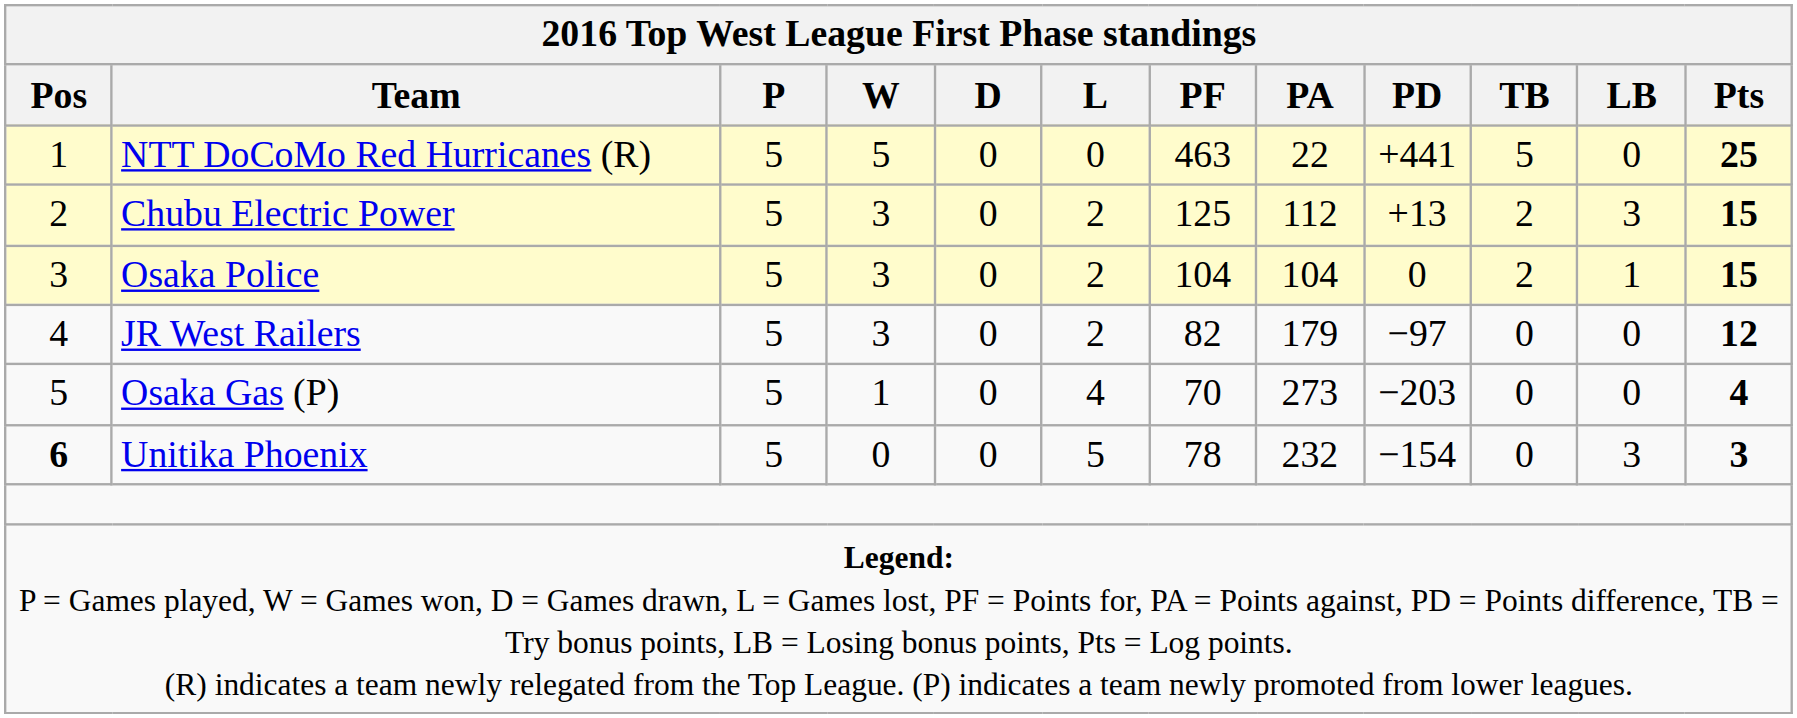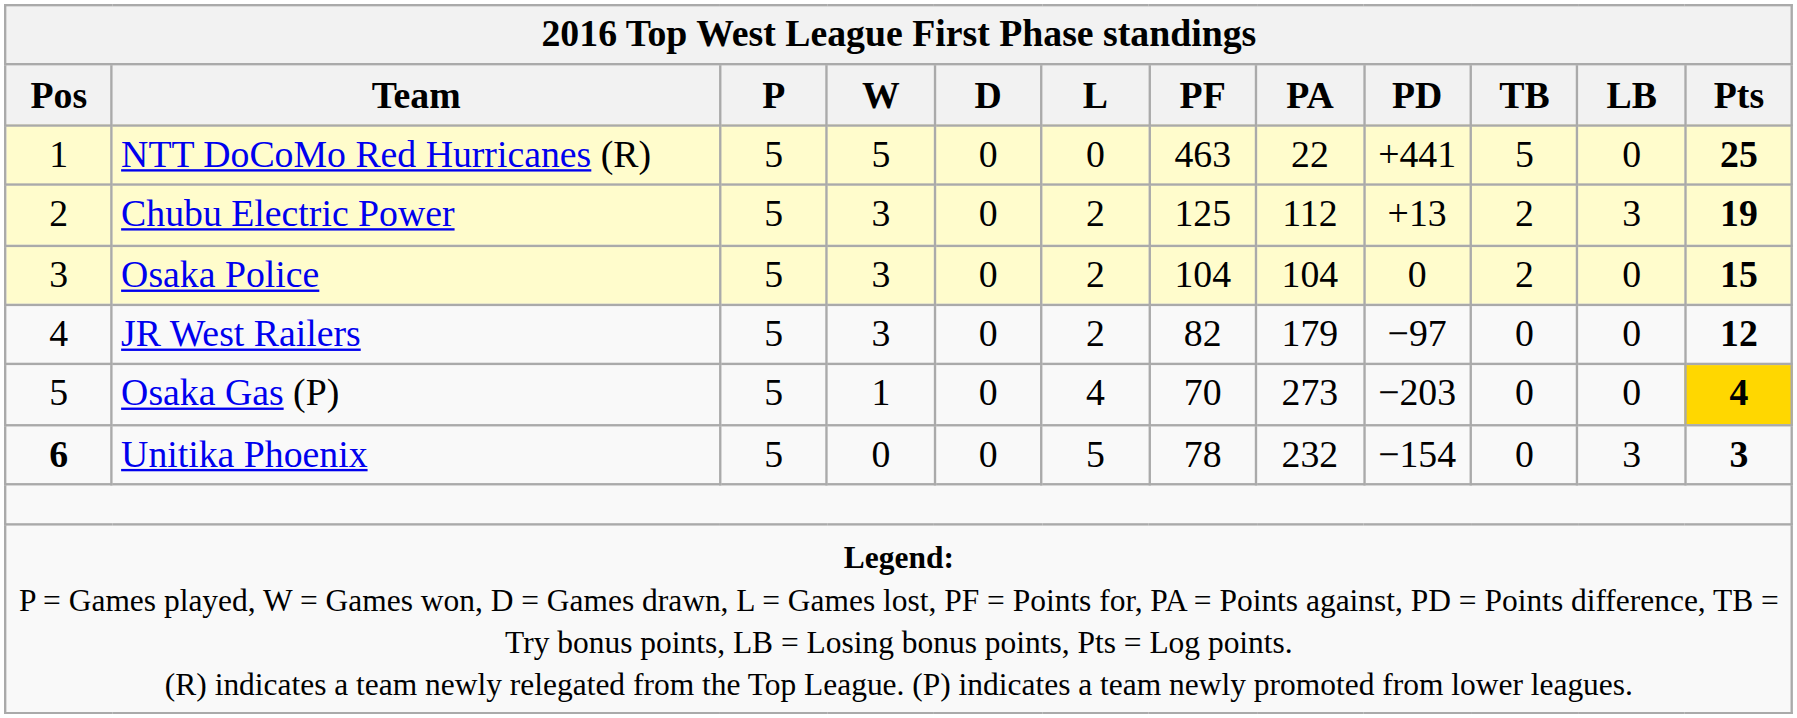(1739, 214) 15 -> (1739, 214) 19
(1632, 273) 1 -> (1632, 273) 0
(1739, 393) no background -> (1739, 393) gold background
